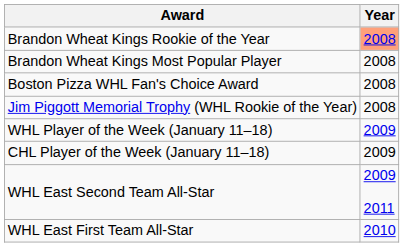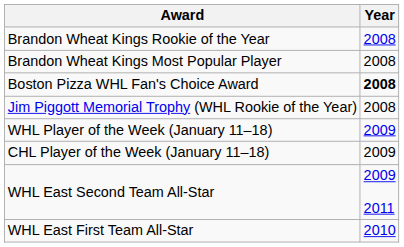(380, 38) lightsalmon background -> (380, 38) no background
(380, 84) normal -> (380, 84) bold
